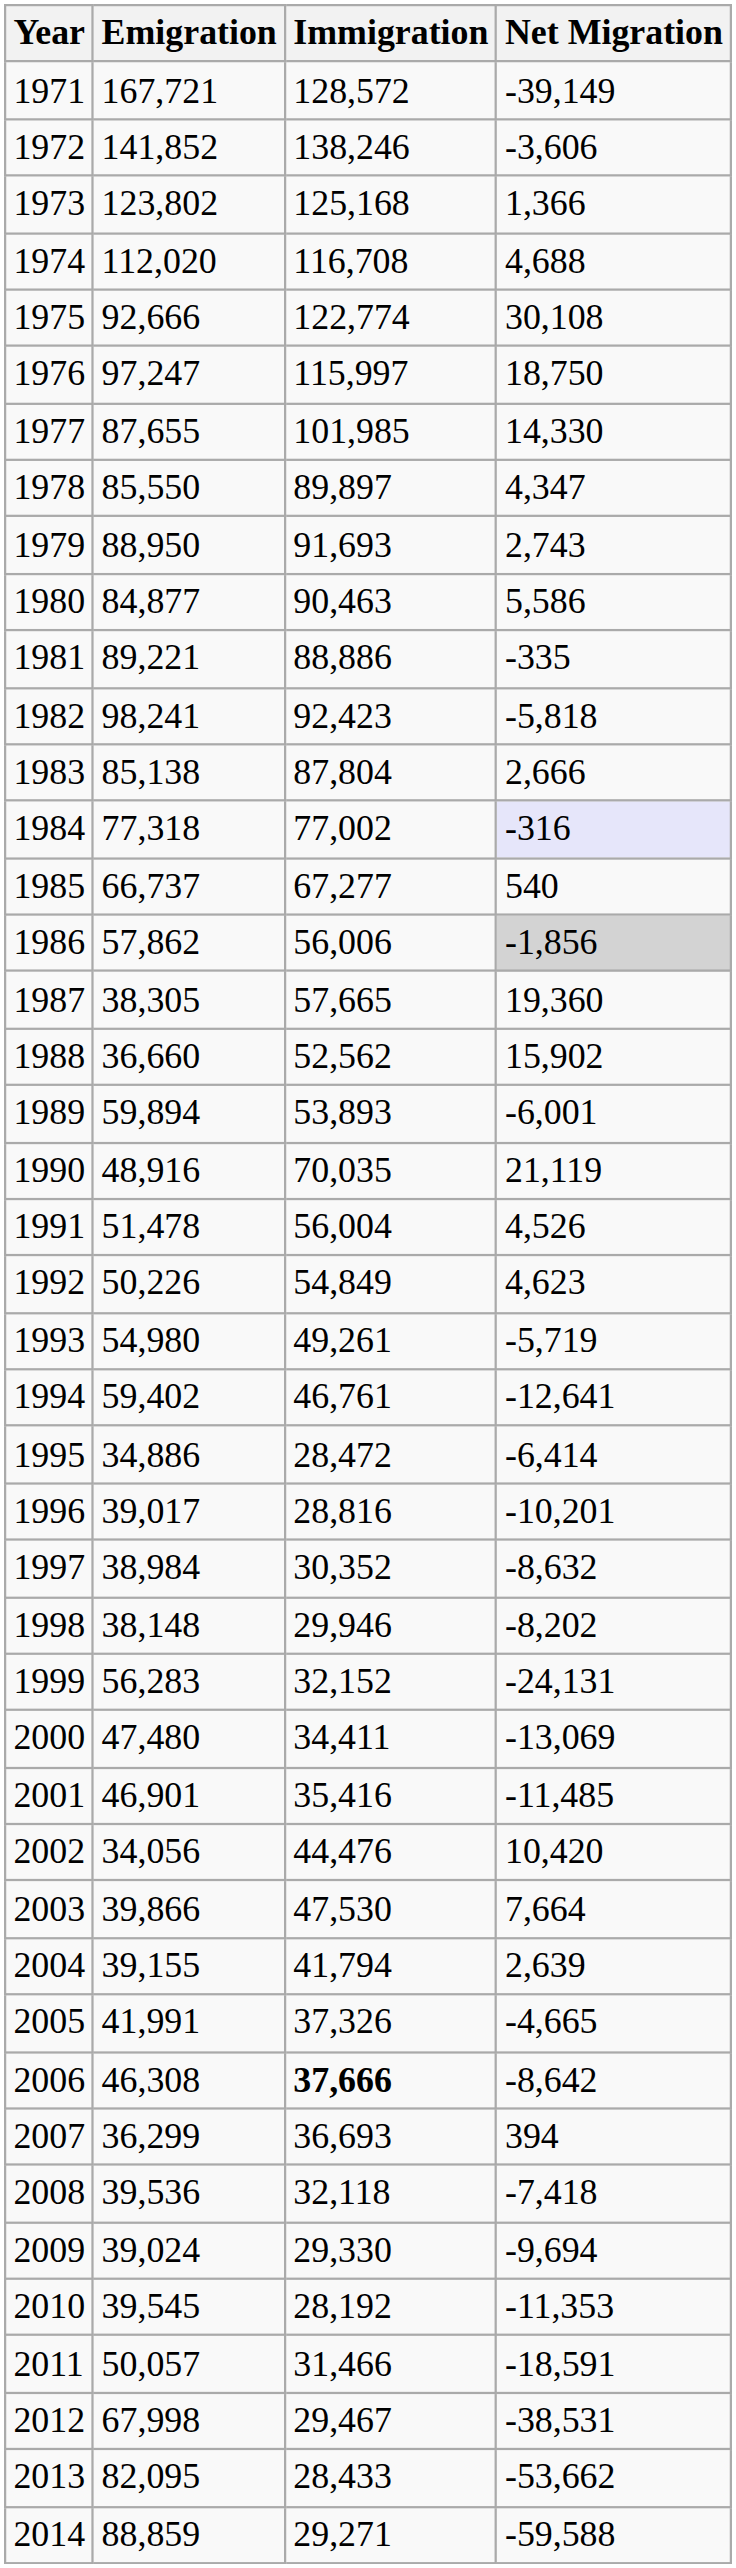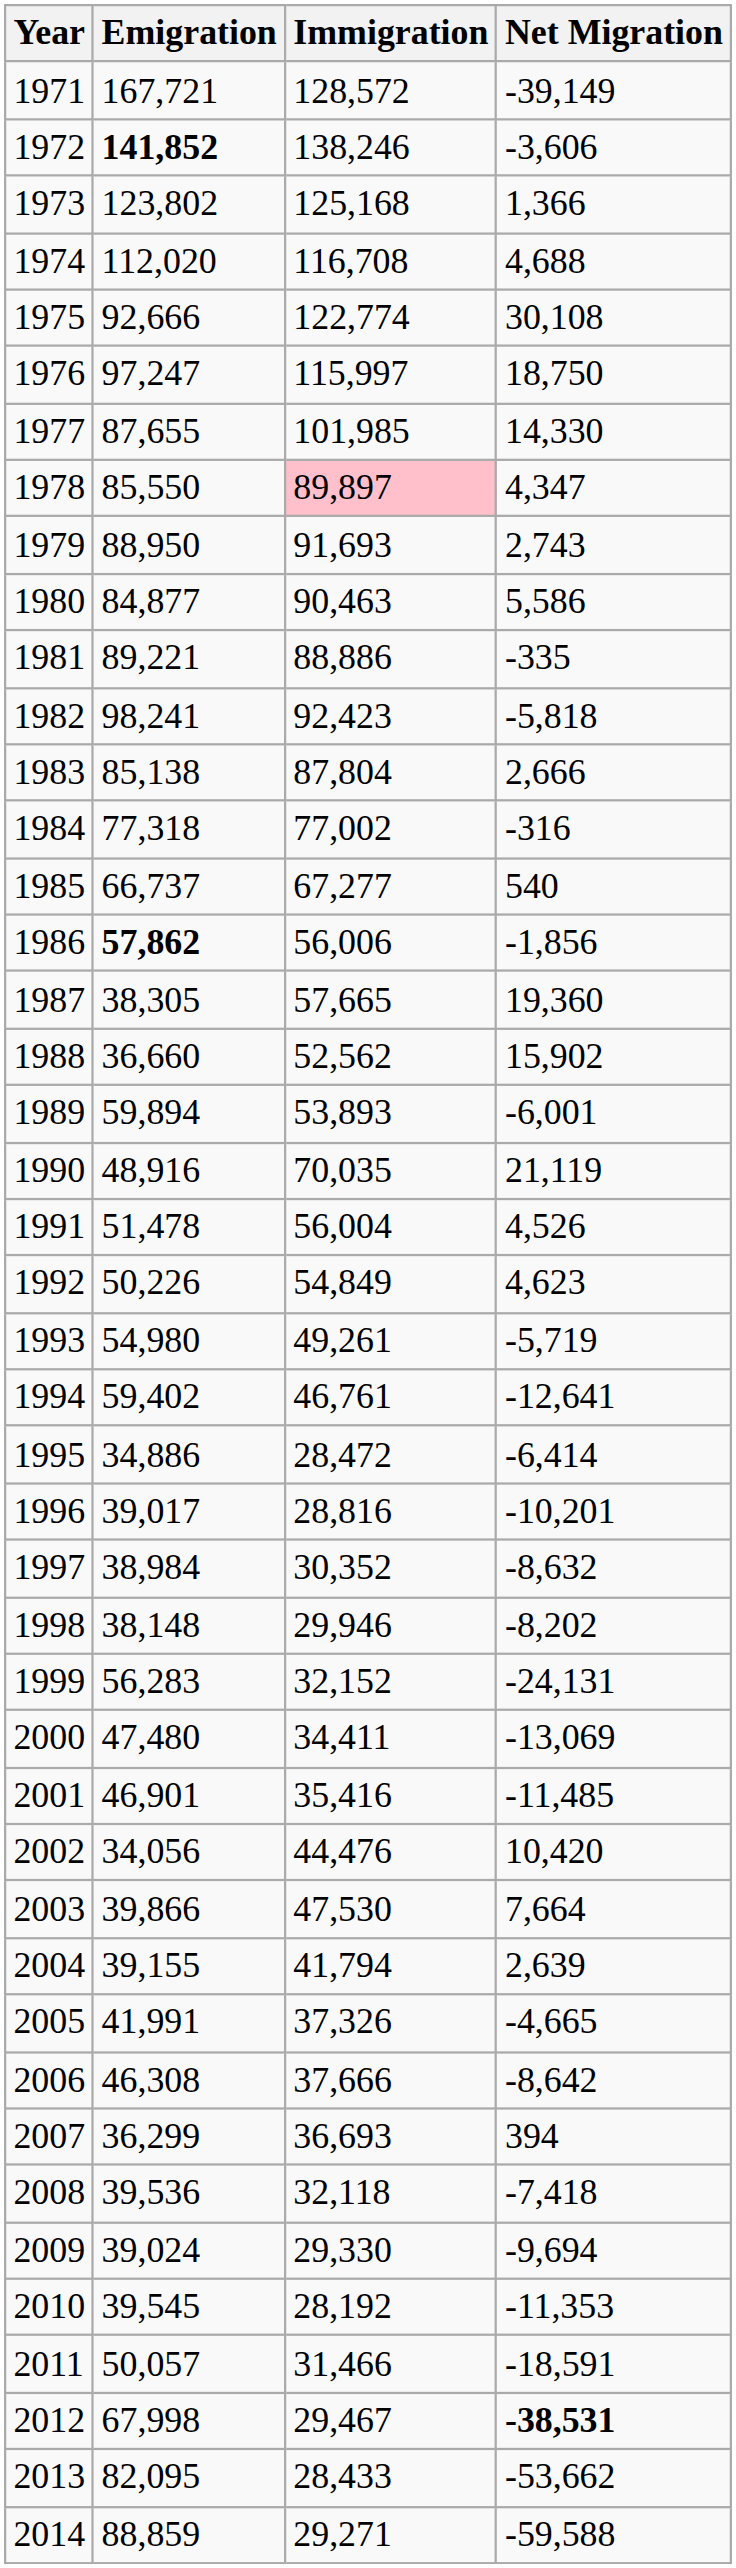(160, 146) normal -> (160, 146) bold
(343, 487) no background -> (343, 487) pink background
(538, 828) lavender background -> (538, 828) no background
(151, 942) normal -> (151, 942) bold
(551, 942) lightgrey background -> (551, 942) no background
(343, 2079) bold -> (343, 2079) normal
(560, 2420) normal -> (560, 2420) bold
